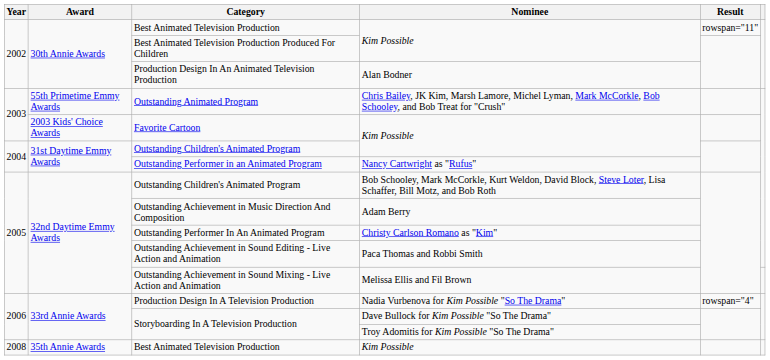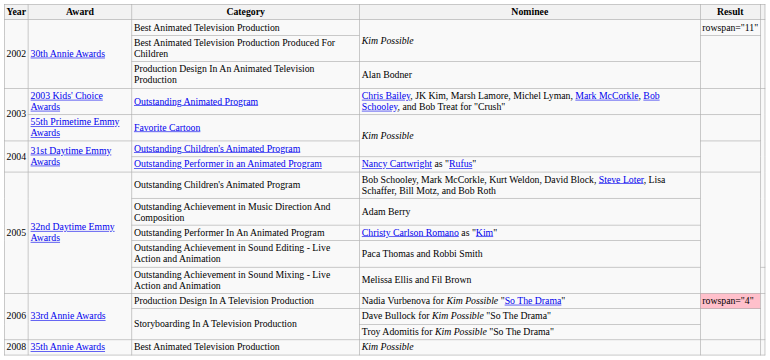(75, 101) 55th Primetime Emmy Awards -> (67, 101) 2003 Kids' Choice Awards
(67, 128) 2003 Kids' Choice Awards -> (75, 128) 55th Primetime Emmy Awards
(728, 301) no background -> (728, 301) pink background
